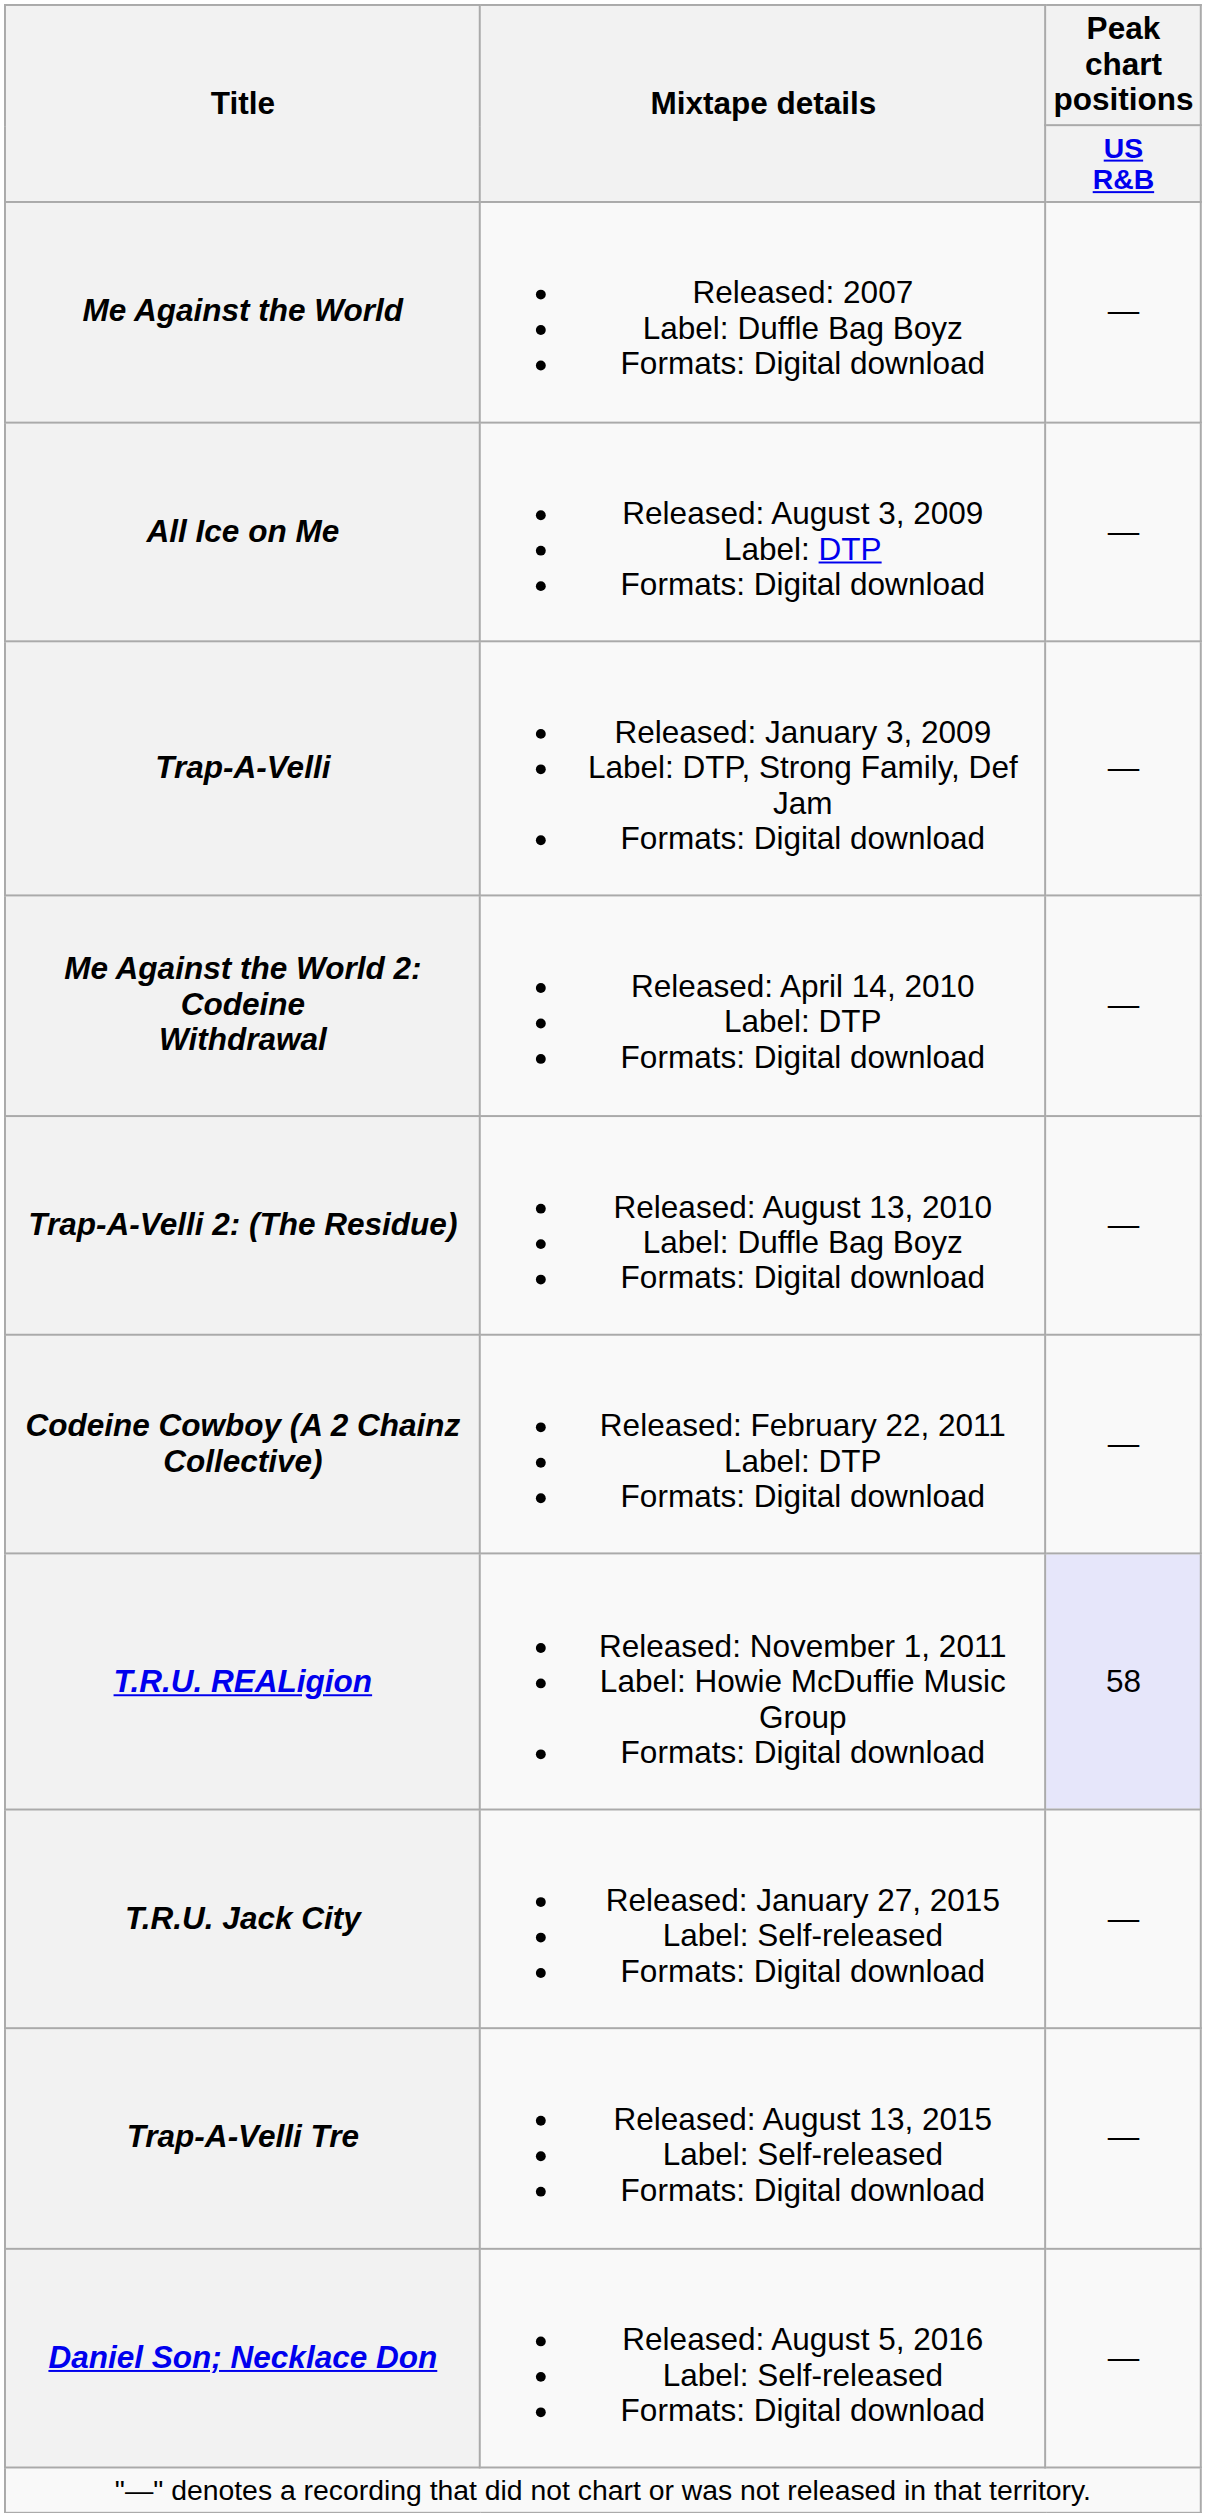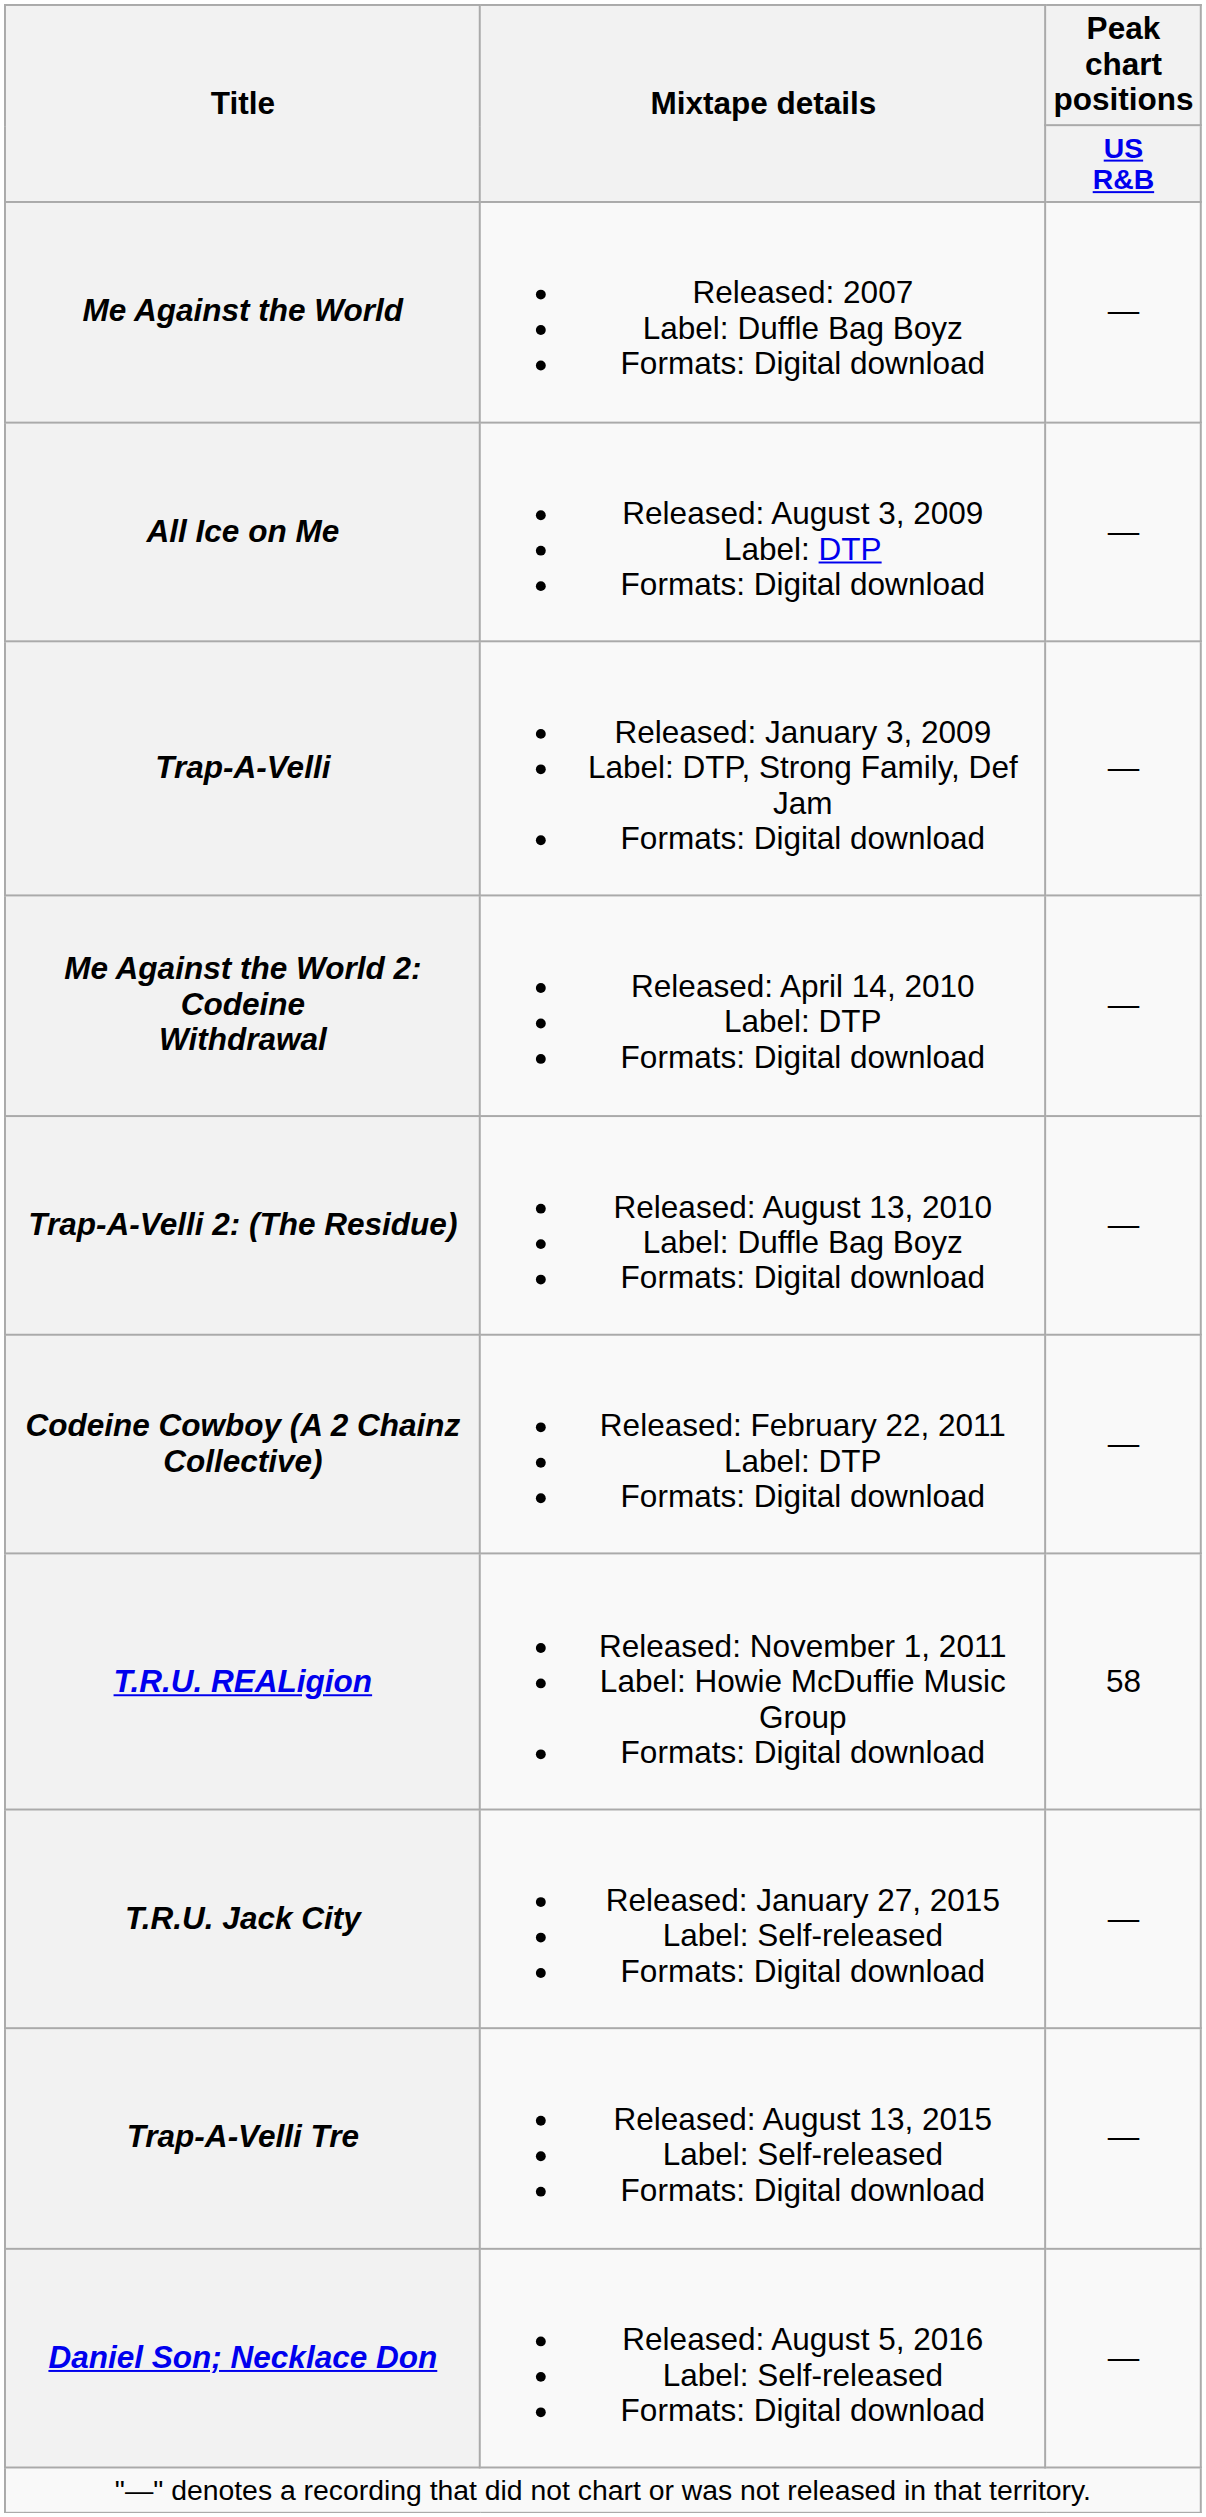(1123, 1681) lavender background -> (1123, 1681) no background
